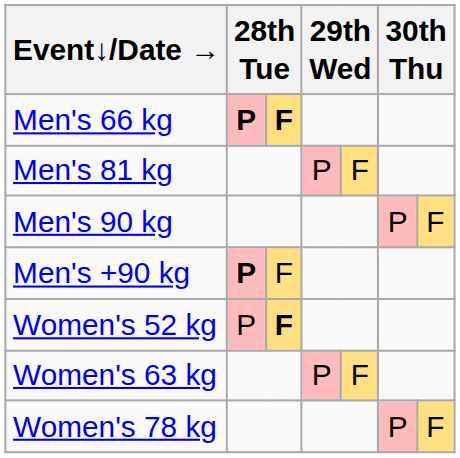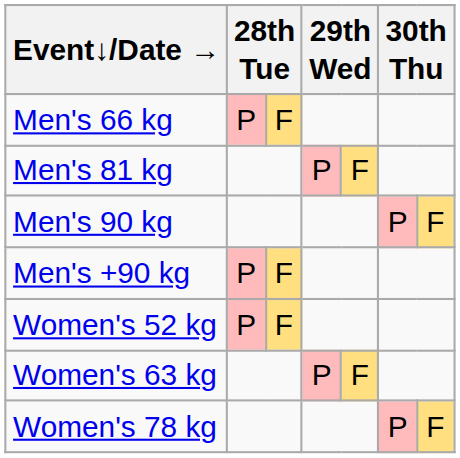(246, 119) bold -> (246, 119) normal
(284, 119) bold -> (284, 119) normal
(246, 273) bold -> (246, 273) normal
(284, 324) bold -> (284, 324) normal
